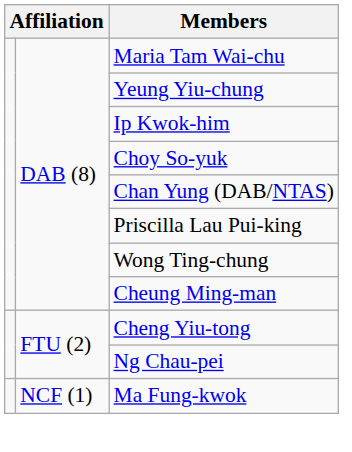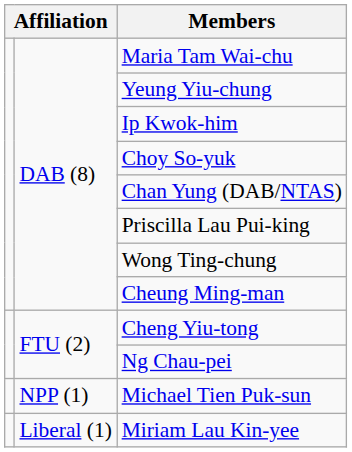- row: (180, 395)
+ row: (216, 395)
+ row: (210, 429)
